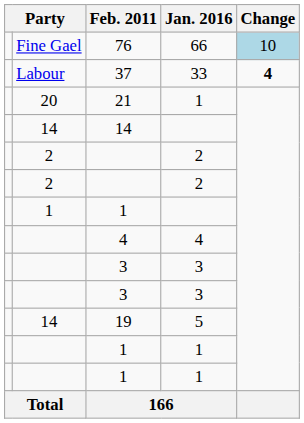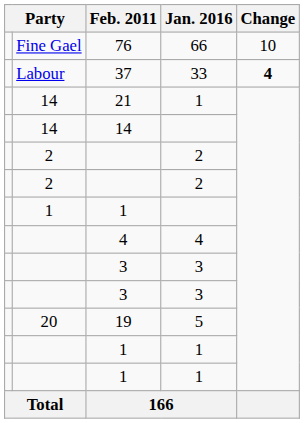(268, 46) lightblue background -> (268, 46) no background
(49, 101) 20 -> (49, 101) 14
(49, 321) 14 -> (49, 321) 20
